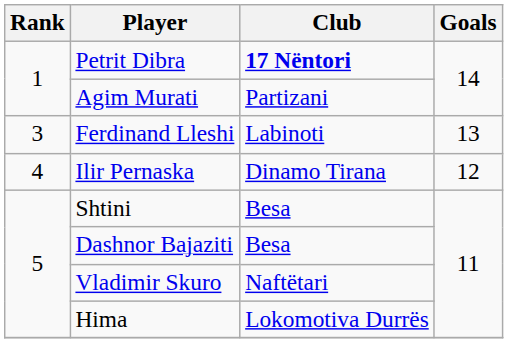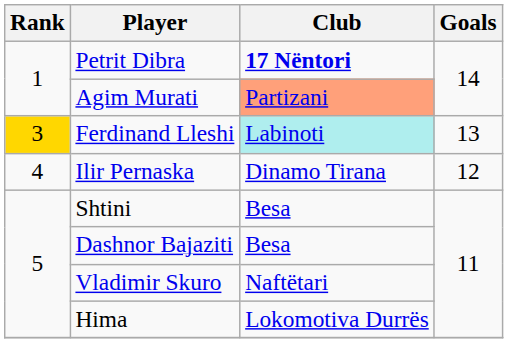(287, 97) no background -> (287, 97) lightsalmon background
(37, 134) no background -> (37, 134) gold background
(285, 134) no background -> (285, 134) paleturquoise background
